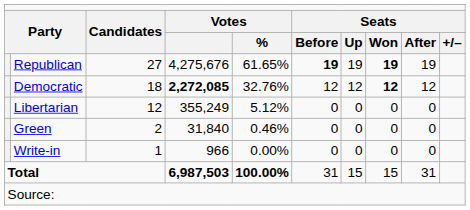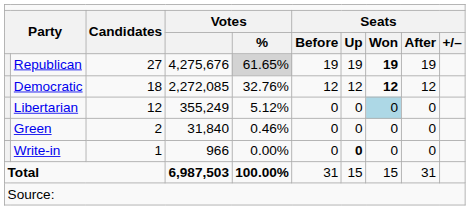(266, 64) no background -> (266, 64) lightgrey background
(331, 64) bold -> (331, 64) normal
(199, 86) bold -> (199, 86) normal
(394, 107) no background -> (394, 107) lightblue background
(359, 150) normal -> (359, 150) bold
